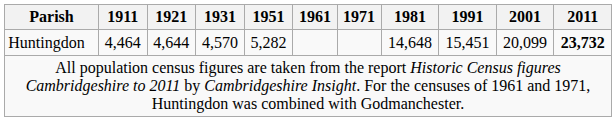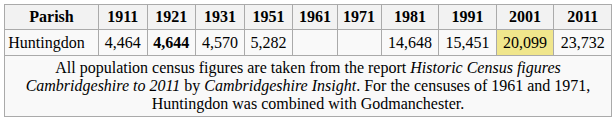(171, 42) normal -> (171, 42) bold
(525, 42) no background -> (525, 42) khaki background
(583, 42) bold -> (583, 42) normal
